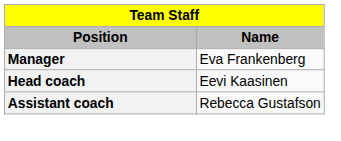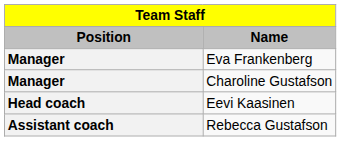+ row: (269, 81)
